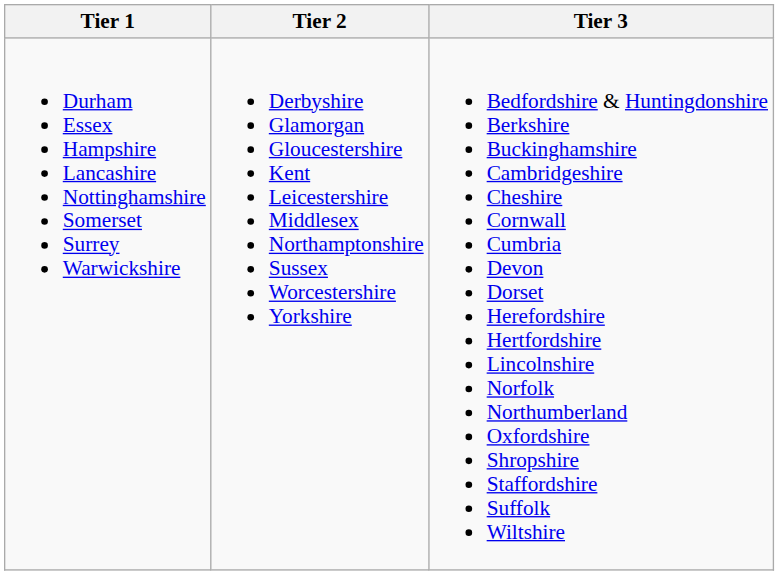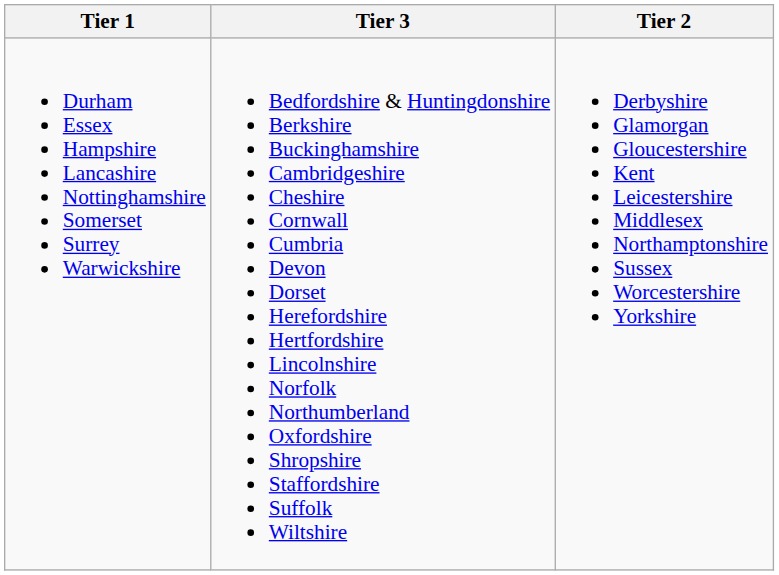columns swapped: (320, 21) <-> (601, 21)
